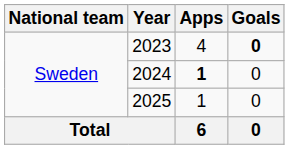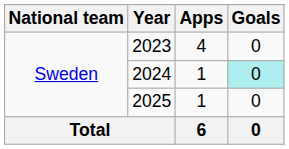(256, 46) bold -> (256, 46) normal
(201, 74) bold -> (201, 74) normal
(256, 74) no background -> (256, 74) paleturquoise background
